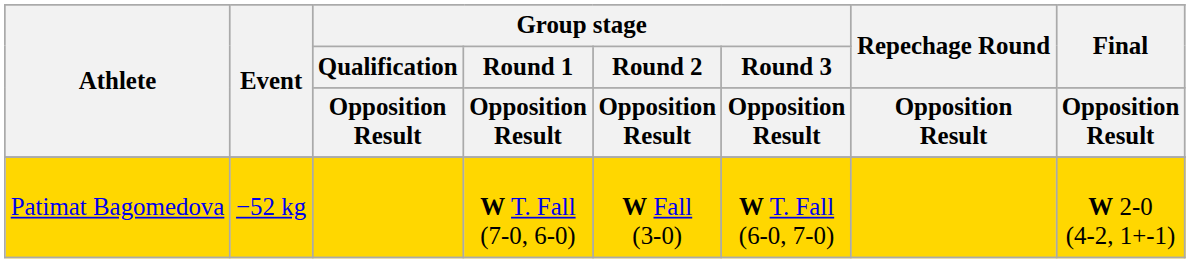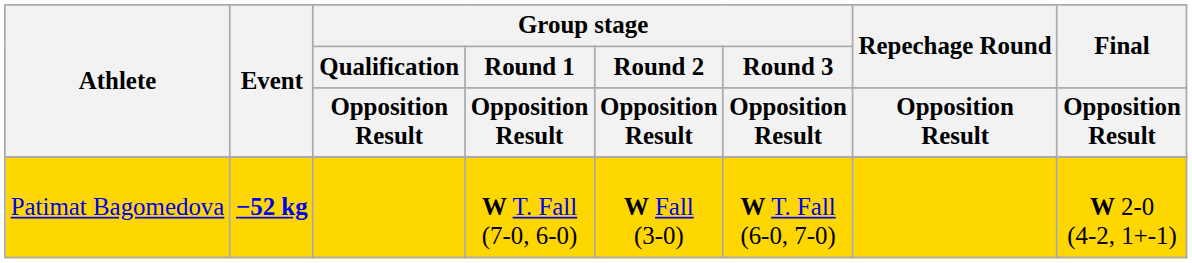(271, 207) normal -> (272, 207) bold
